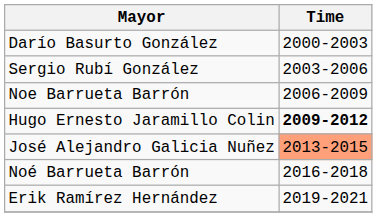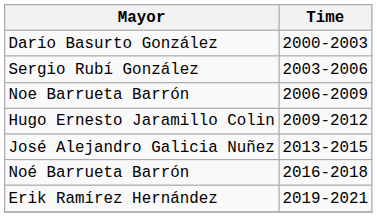(325, 121) bold -> (325, 121) normal
(325, 147) lightsalmon background -> (325, 147) no background
